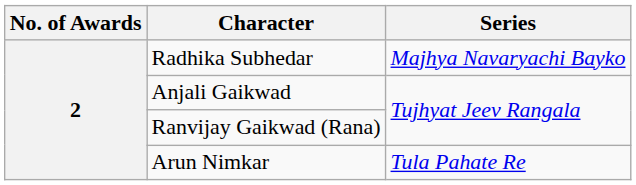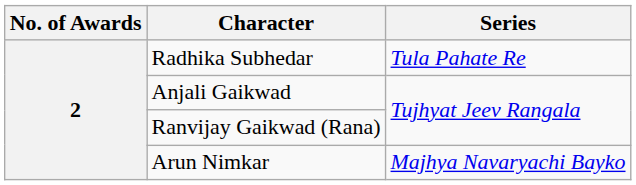(508, 57) Majhya Navaryachi Bayko -> (458, 57) Tula Pahate Re
(458, 161) Tula Pahate Re -> (508, 161) Majhya Navaryachi Bayko
